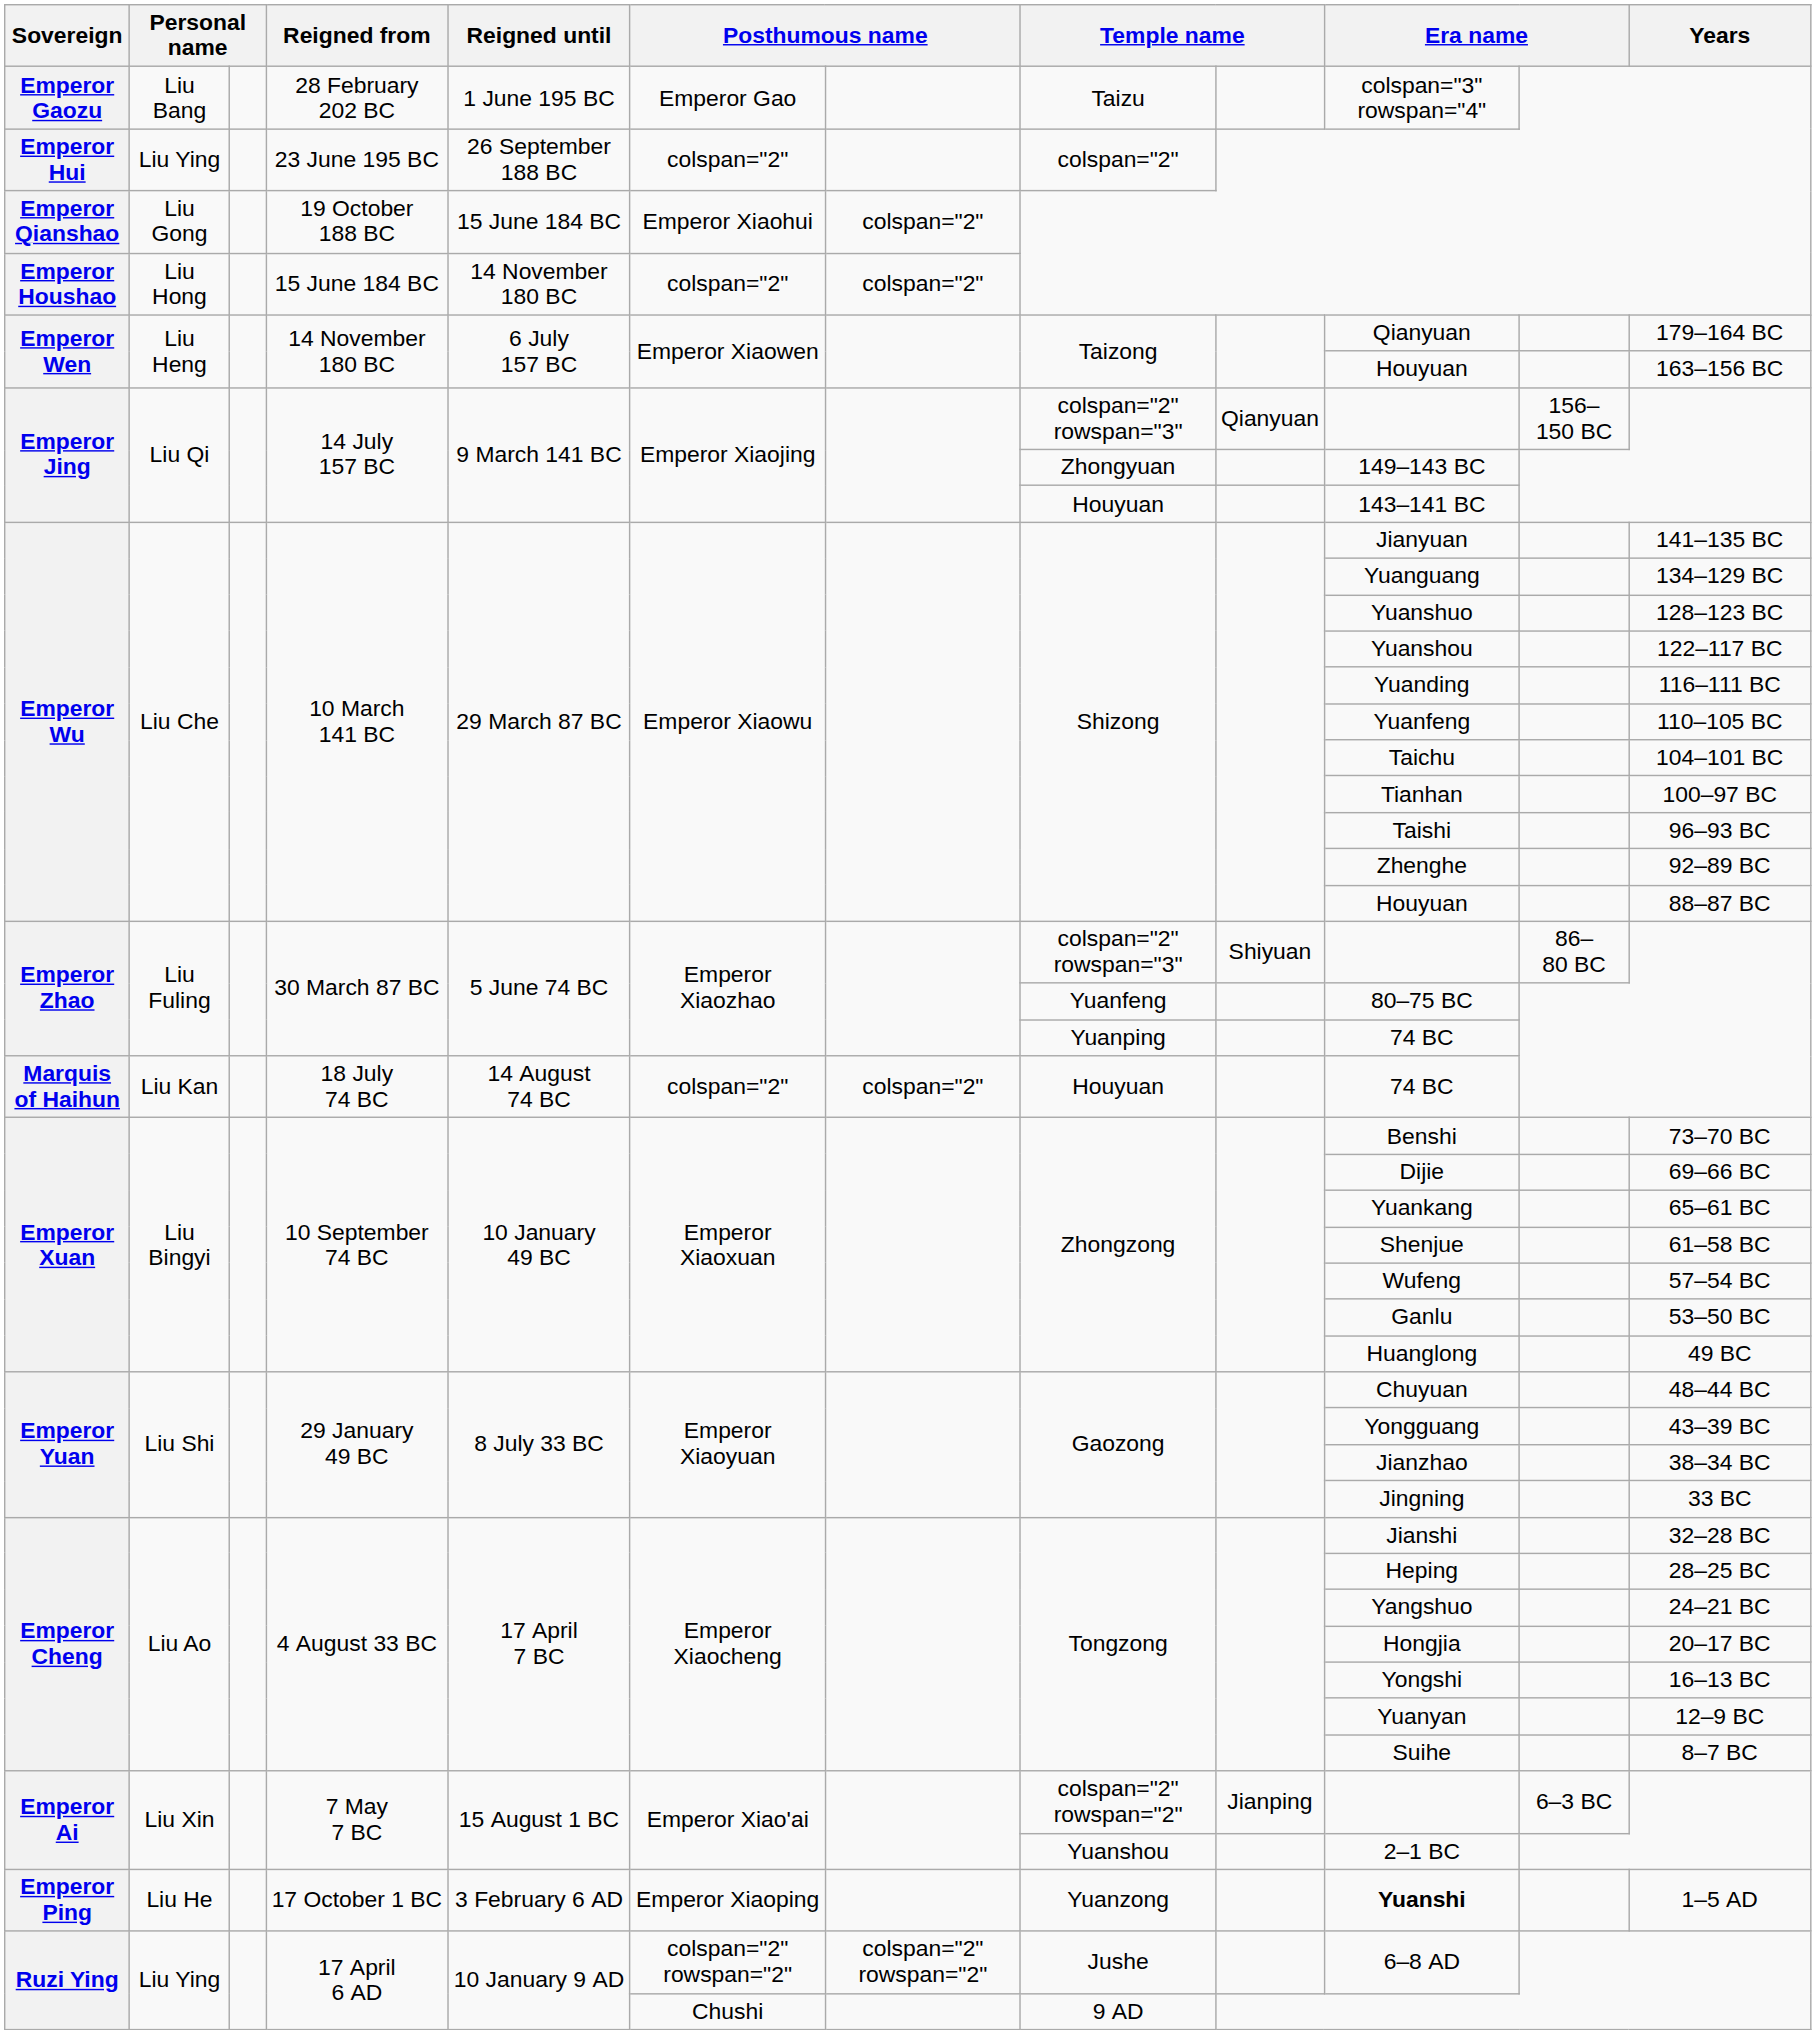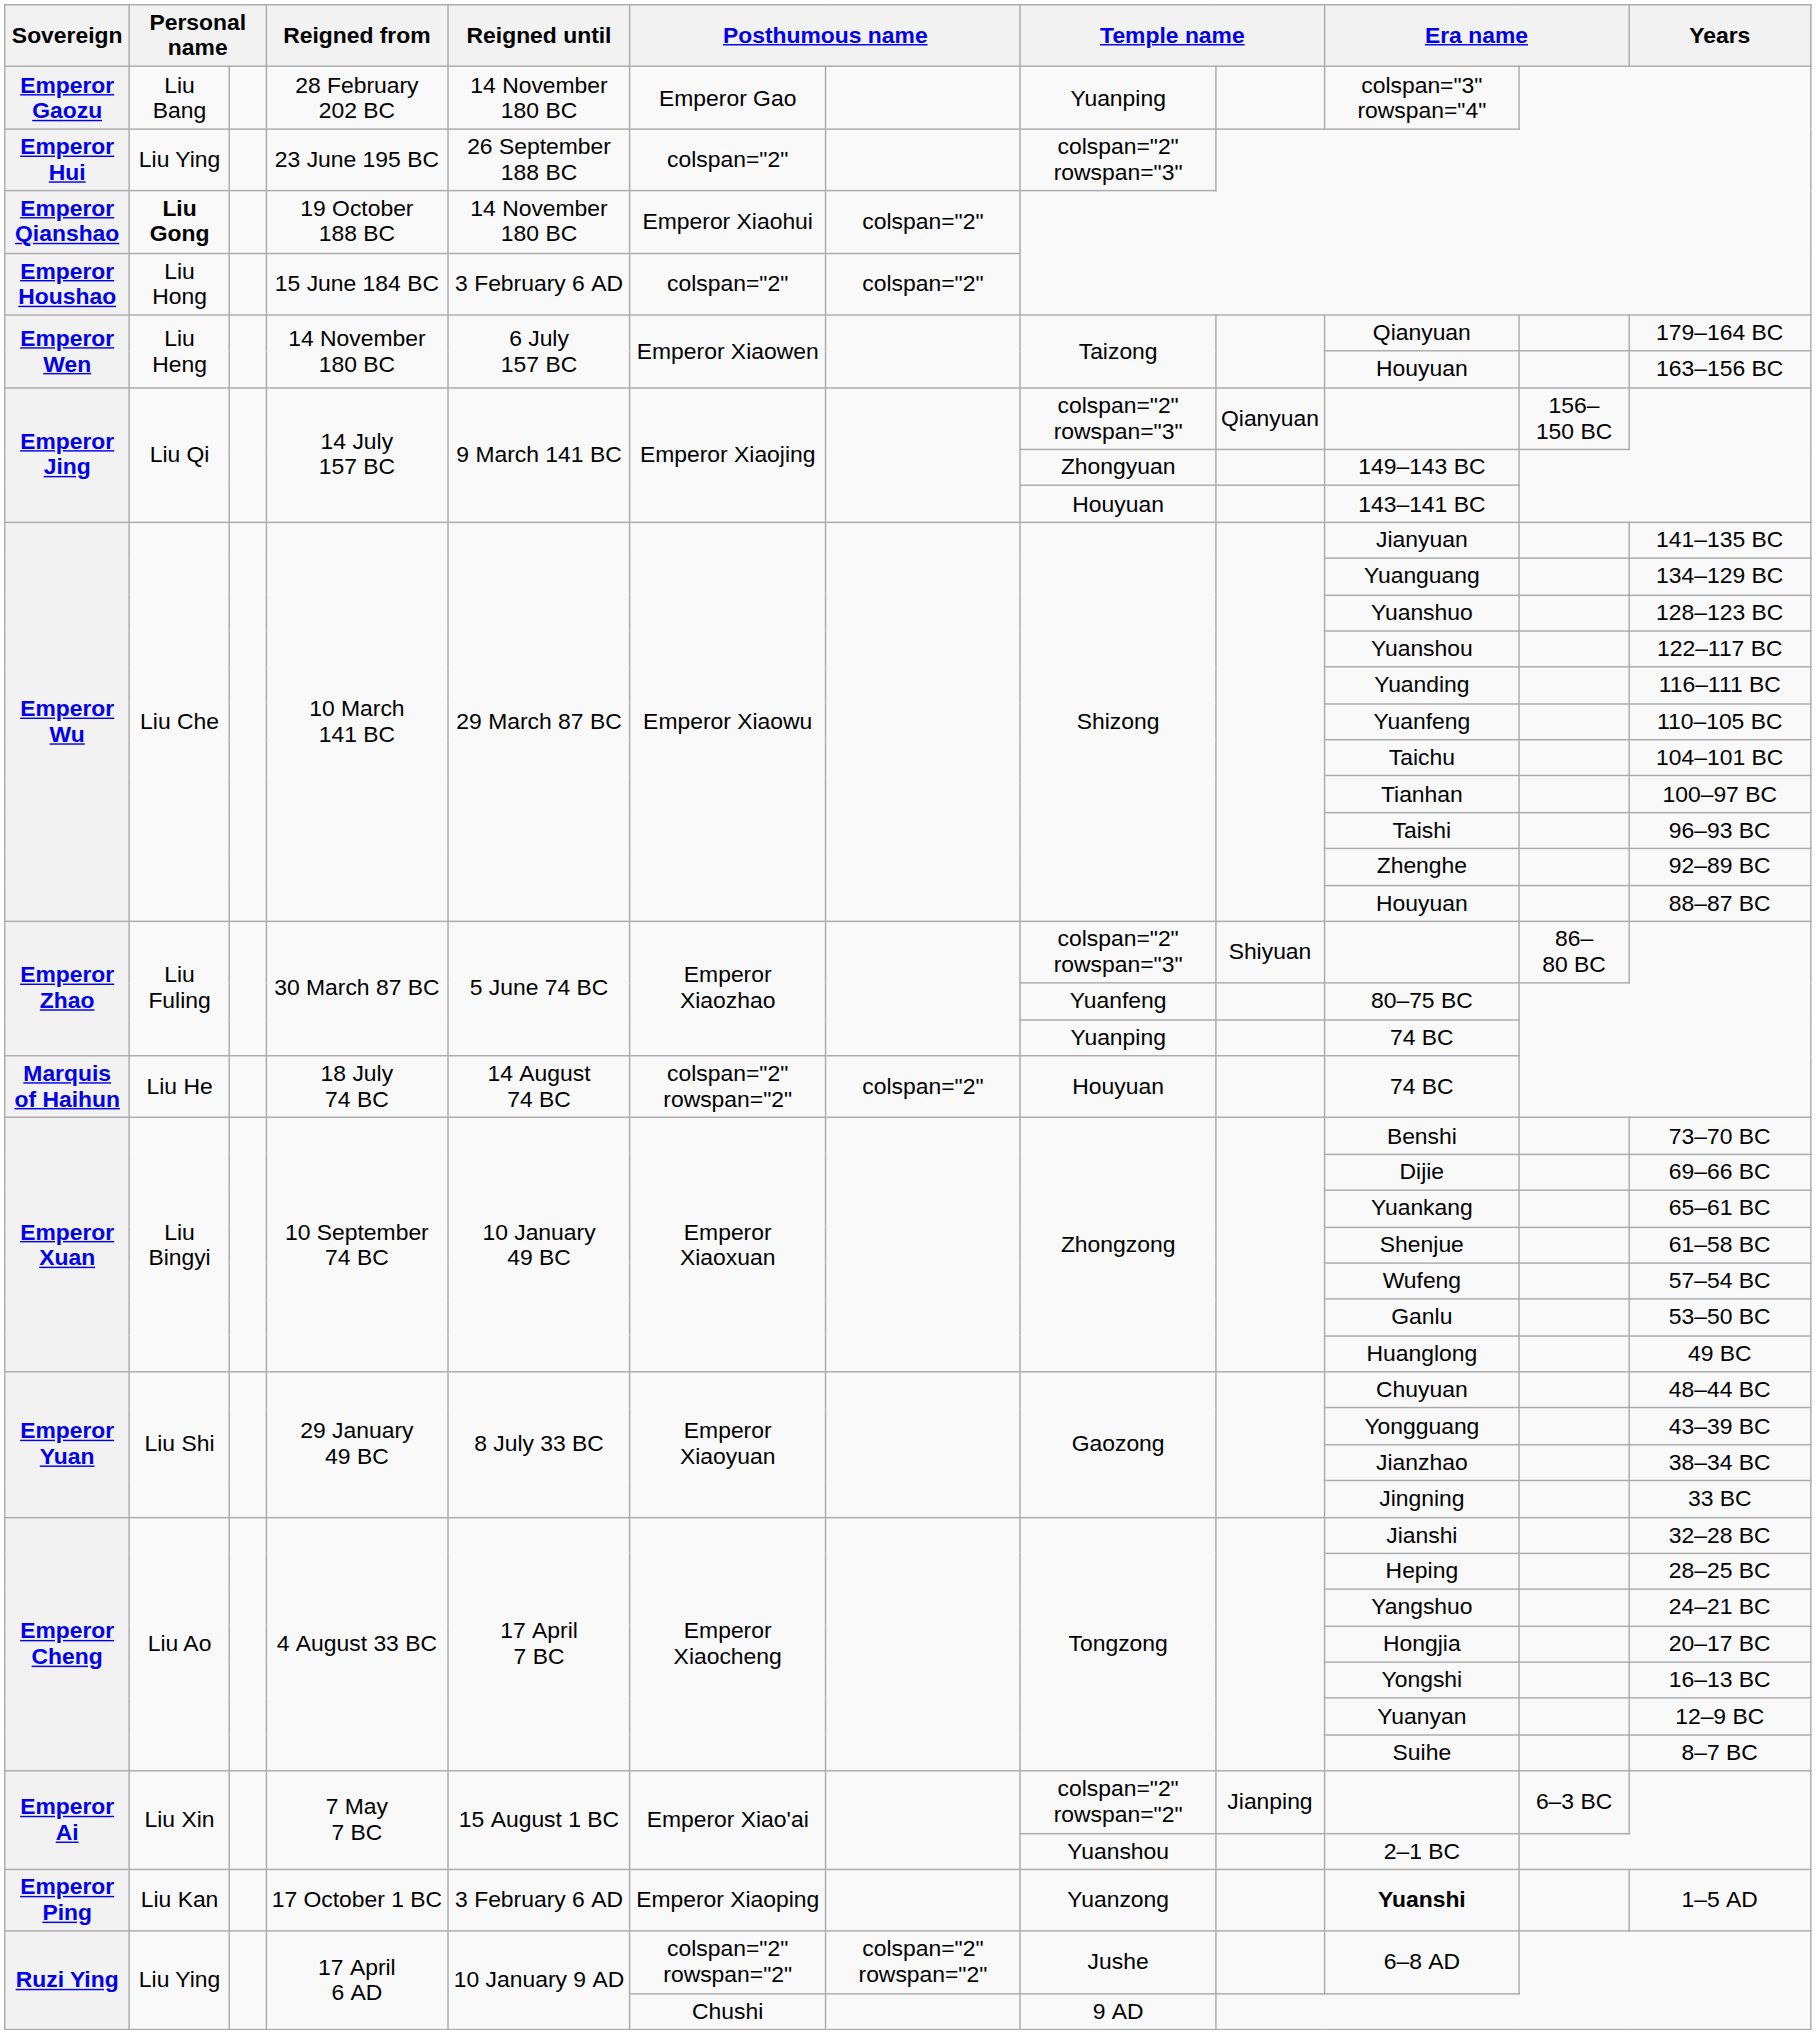(539, 97) 1 June 195 BC -> (539, 97) 14 November 180 BC
(1118, 97) Taizu -> (1118, 97) Yuanping
(1118, 159) colspan="2" -> (1118, 159) colspan="2" rowspan="3"
(179, 221) normal -> (180, 221) bold
(539, 221) 15 June 184 BC -> (539, 221) 14 November 180 BC
(539, 283) 14 November 180 BC -> (539, 283) 3 February 6 AD
(179, 1086) Liu Kan -> (180, 1086) Liu He
(728, 1086) colspan="2" -> (728, 1086) colspan="2" rowspan="2"
(179, 1900) Liu He -> (180, 1900) Liu Kan
